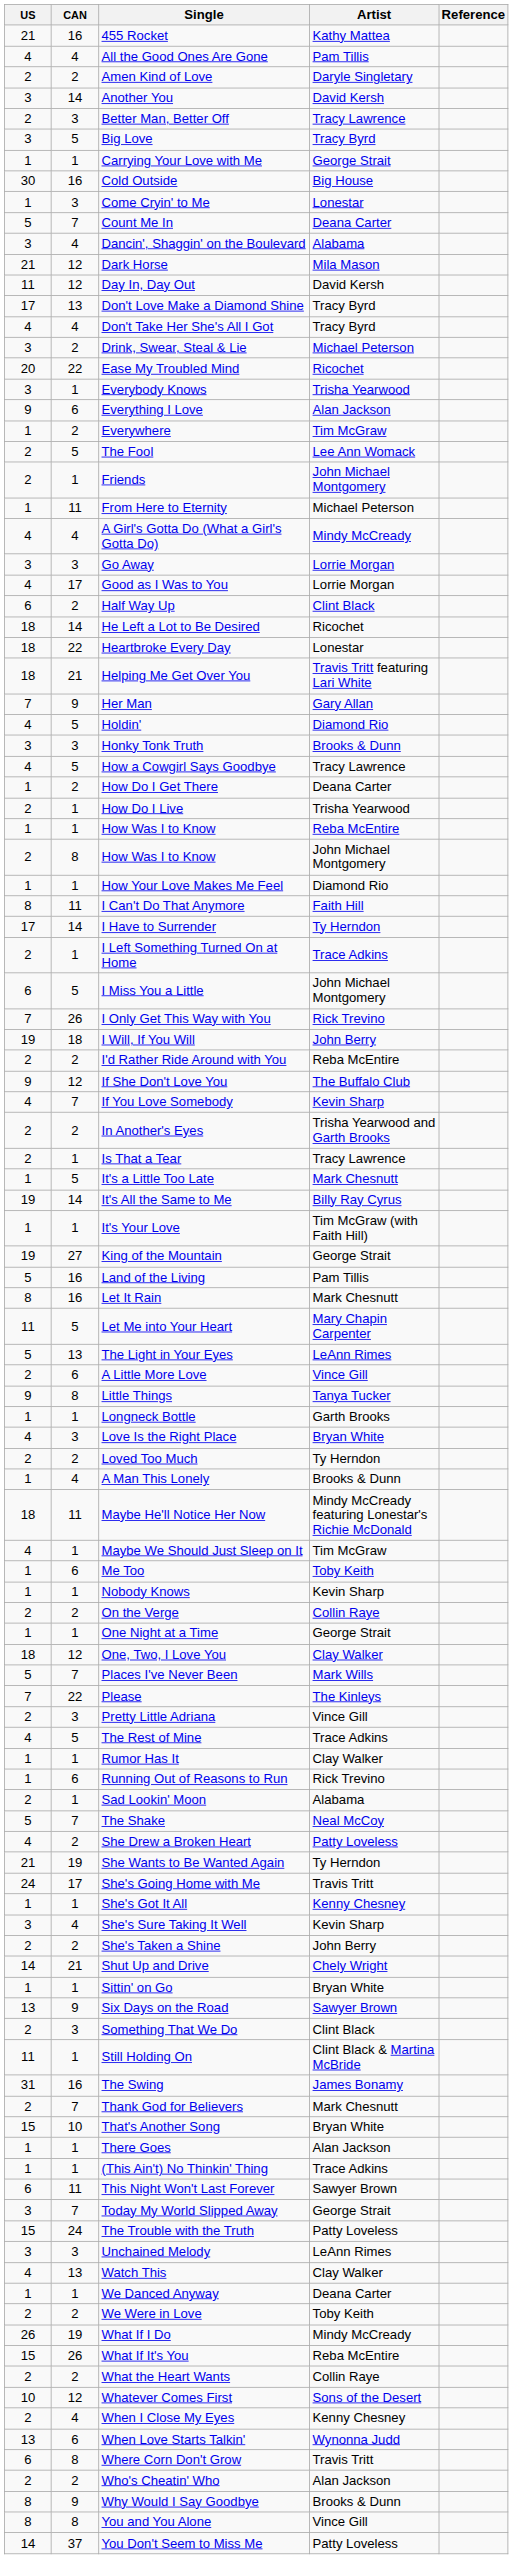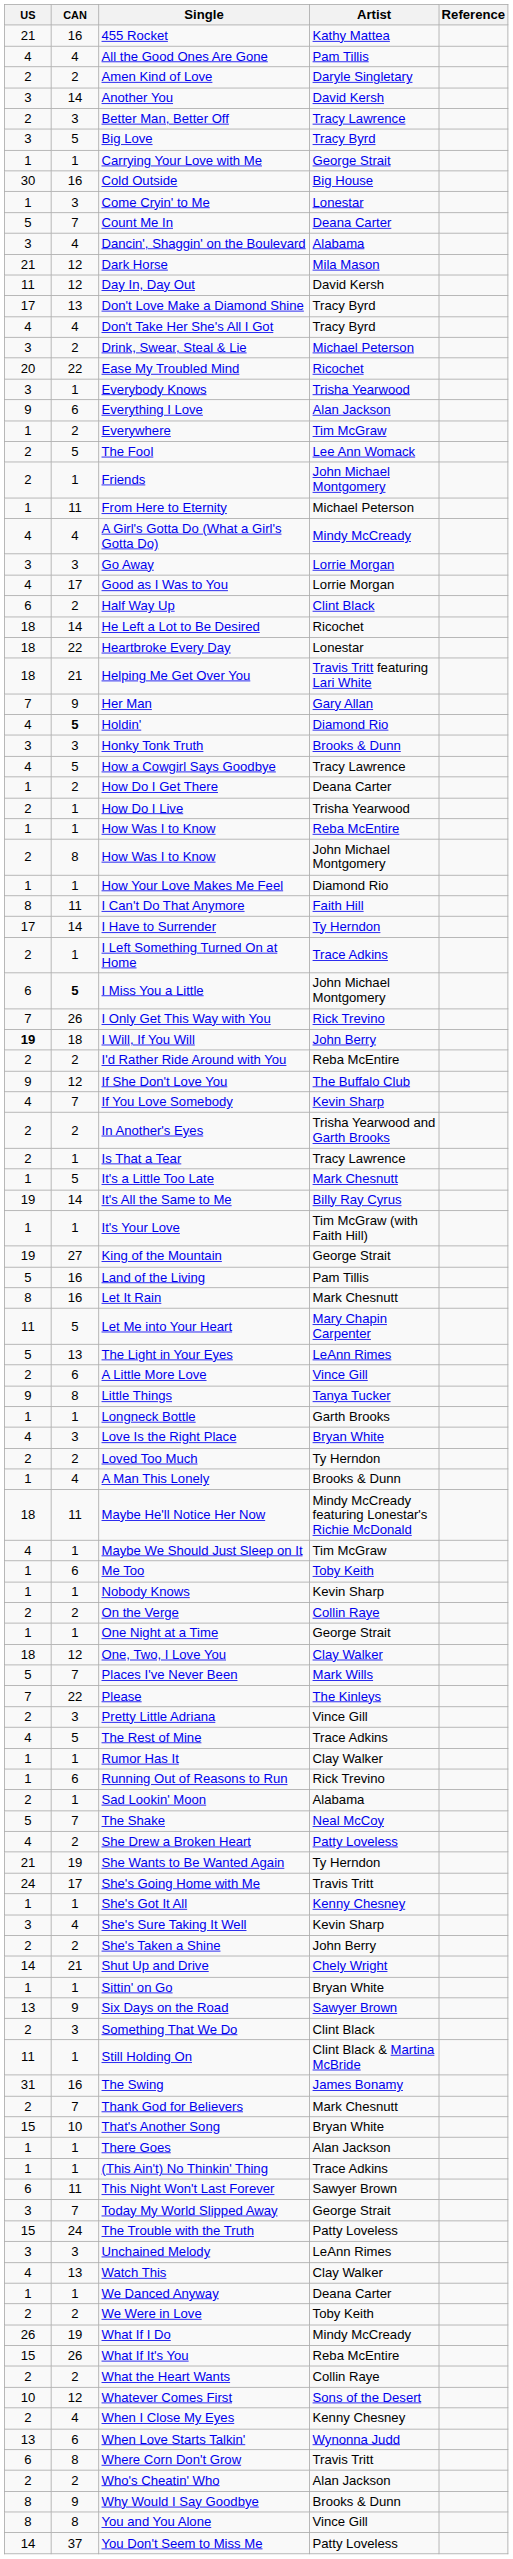(75, 725) normal -> (75, 725) bold
(75, 990) normal -> (75, 990) bold
(28, 1039) normal -> (28, 1039) bold
